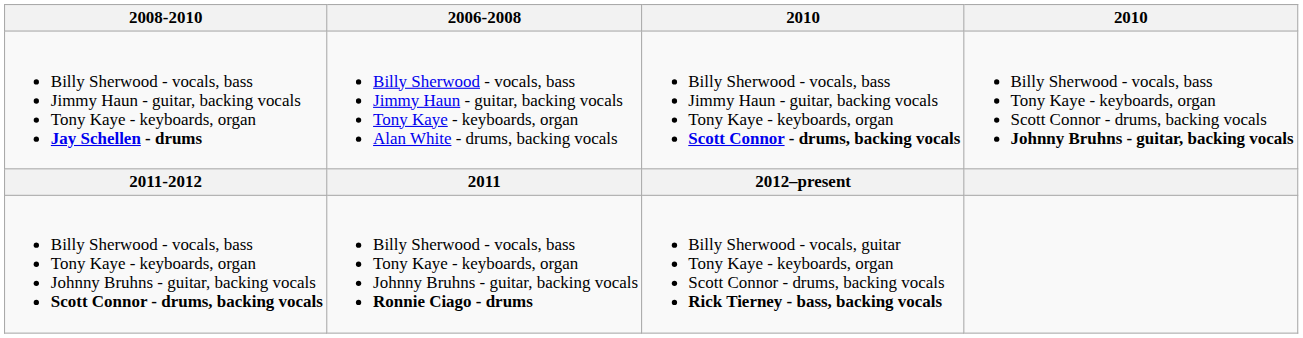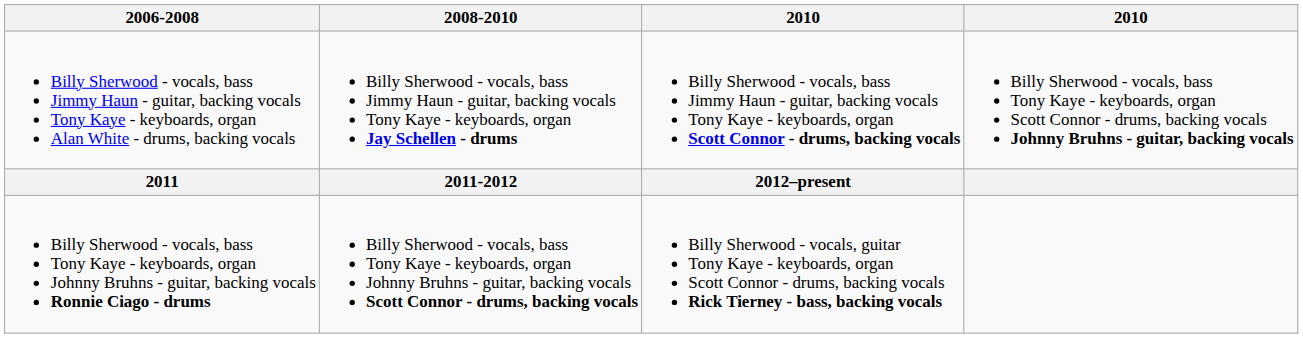columns swapped: (484, 17) <-> (166, 17)
